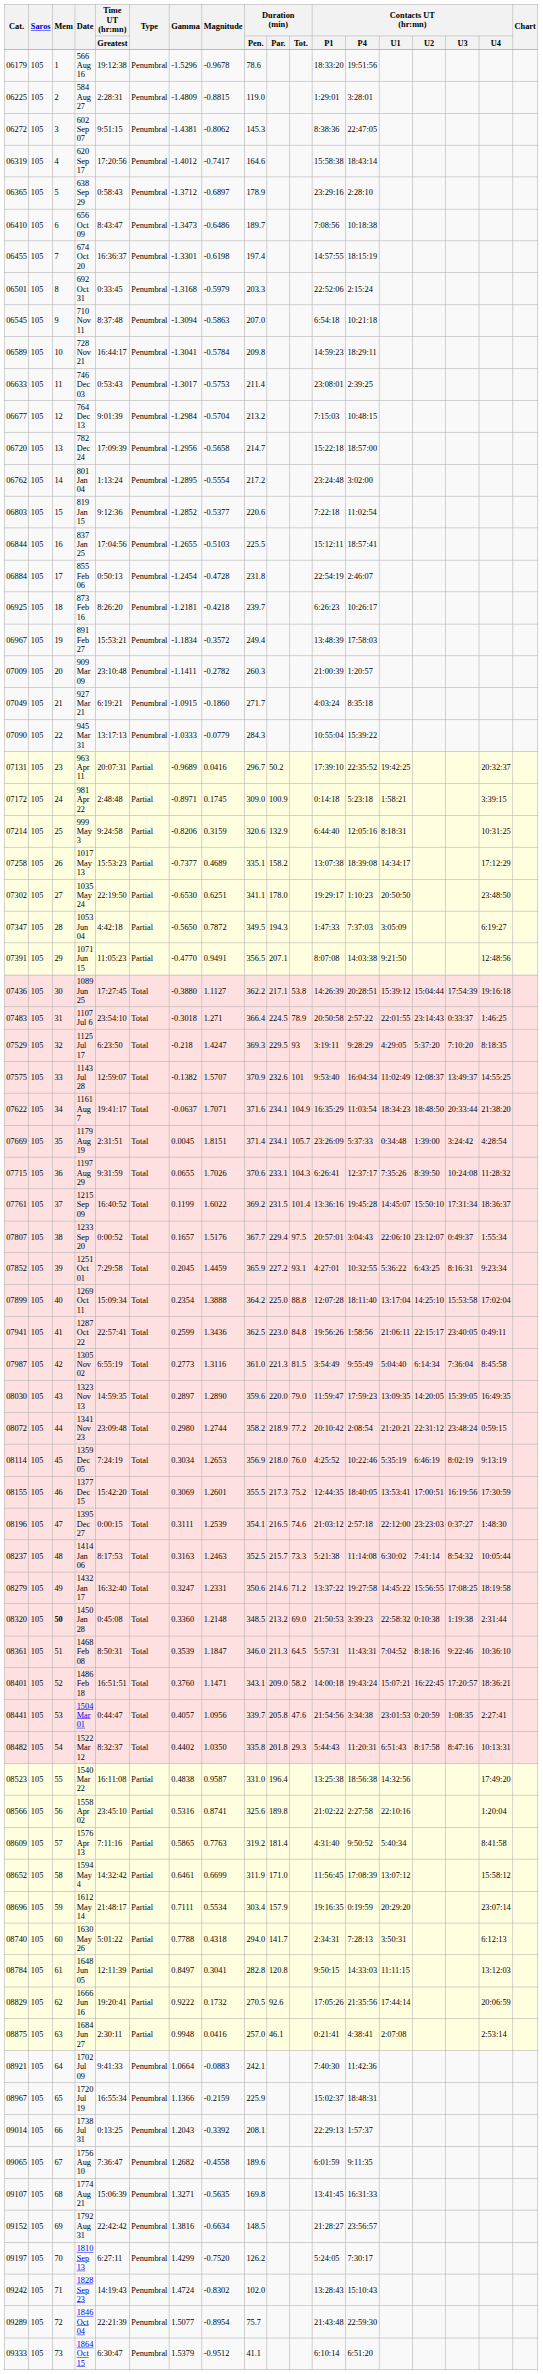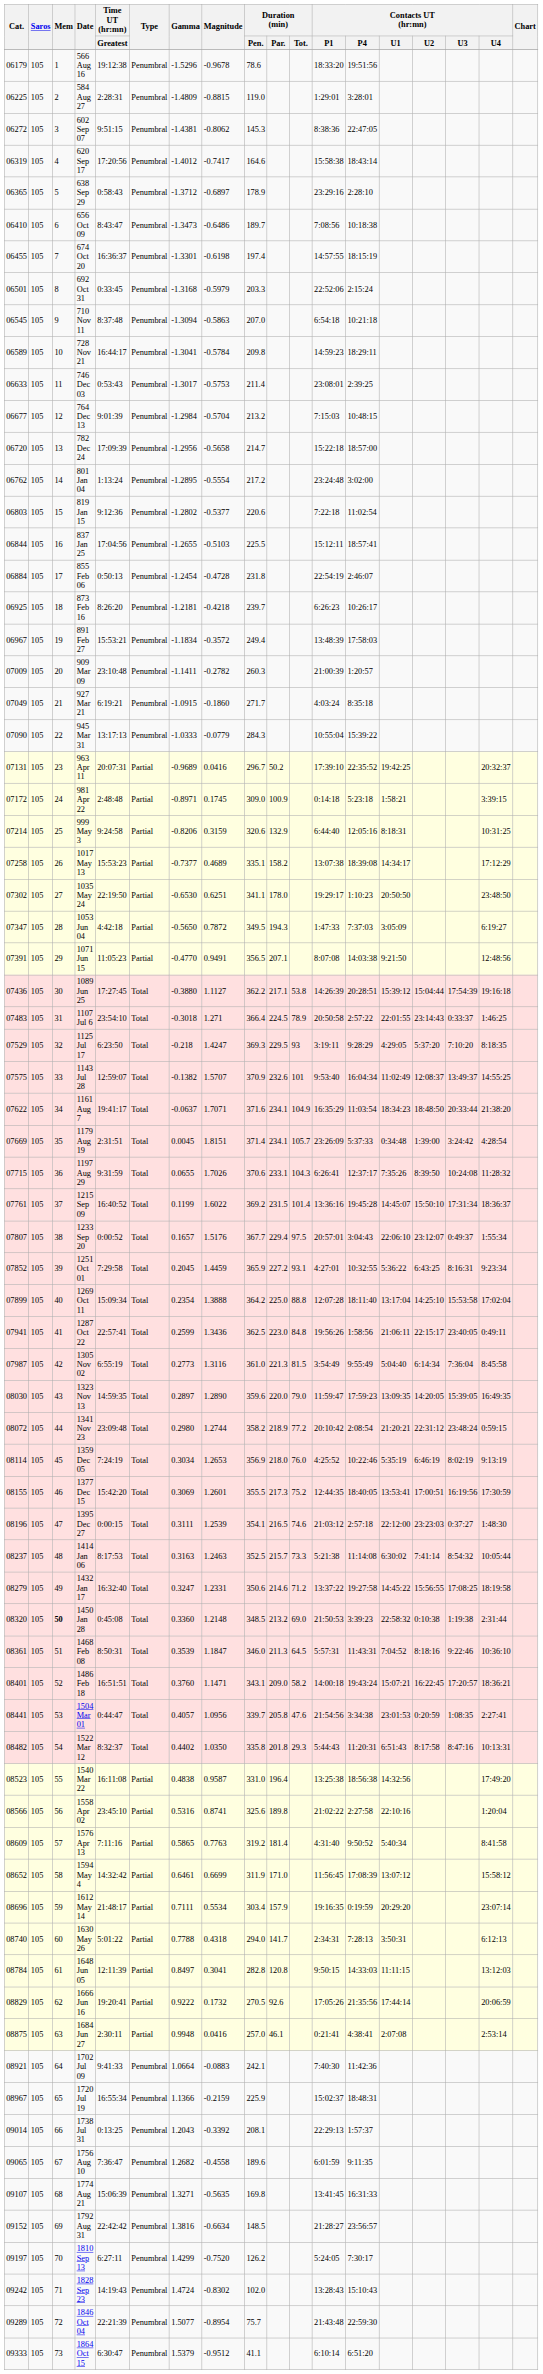(184, 512) -1.2852 -> (184, 512) -1.2802
